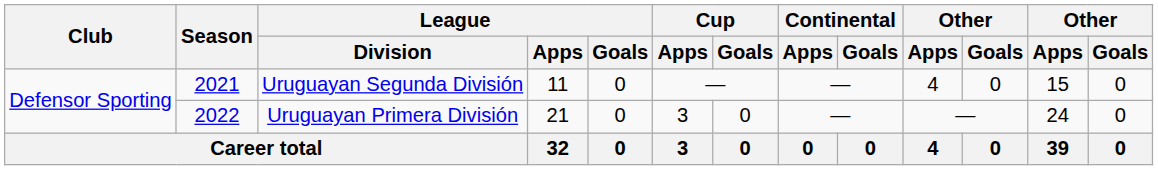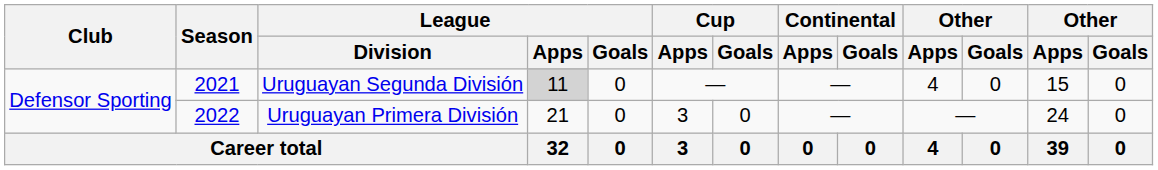(558, 84) no background -> (558, 84) lightgrey background
